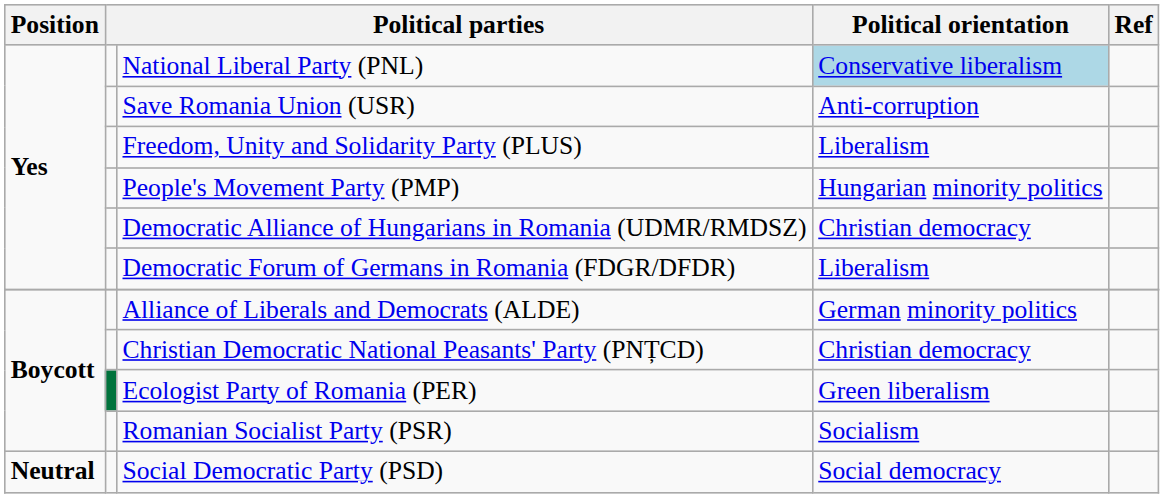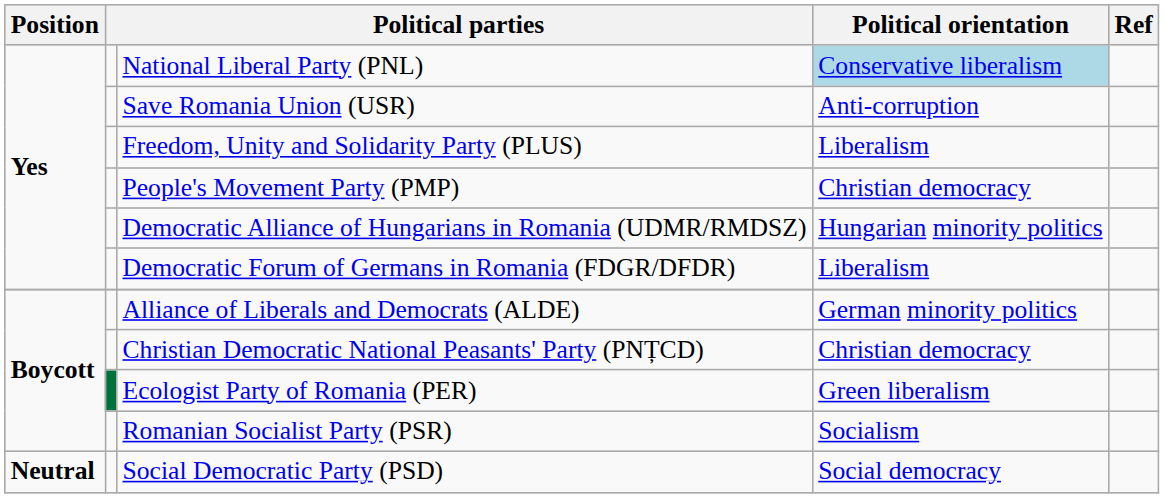(960, 187) Hungarian minority politics -> (925, 187) Christian democracy
(925, 227) Christian democracy -> (960, 227) Hungarian minority politics
